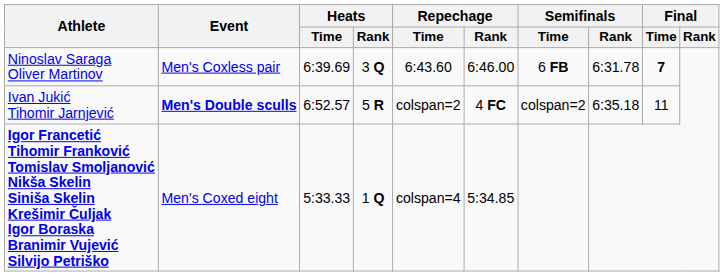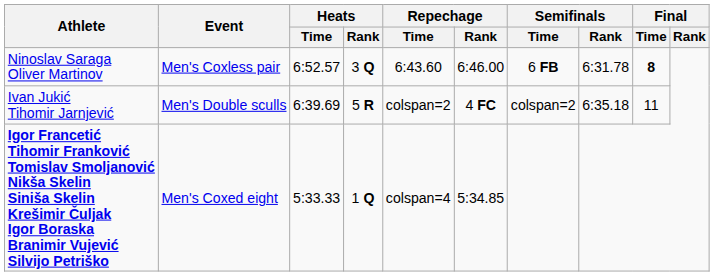(327, 67) 6:39.69 -> (317, 67) 6:52.57
(661, 67) 7 -> (651, 67) 8
(229, 105) bold -> (224, 105) normal
(327, 105) 6:52.57 -> (317, 105) 6:39.69
